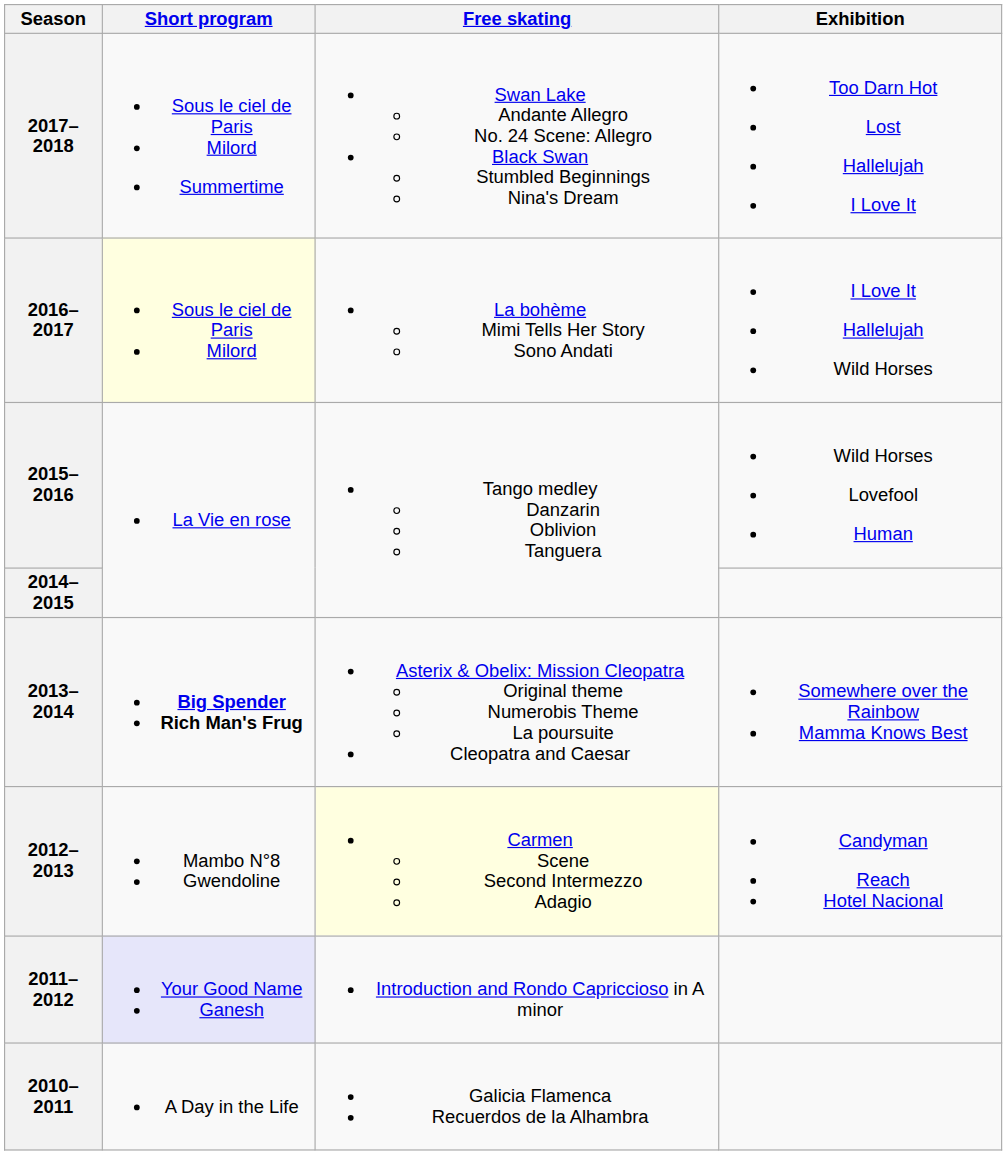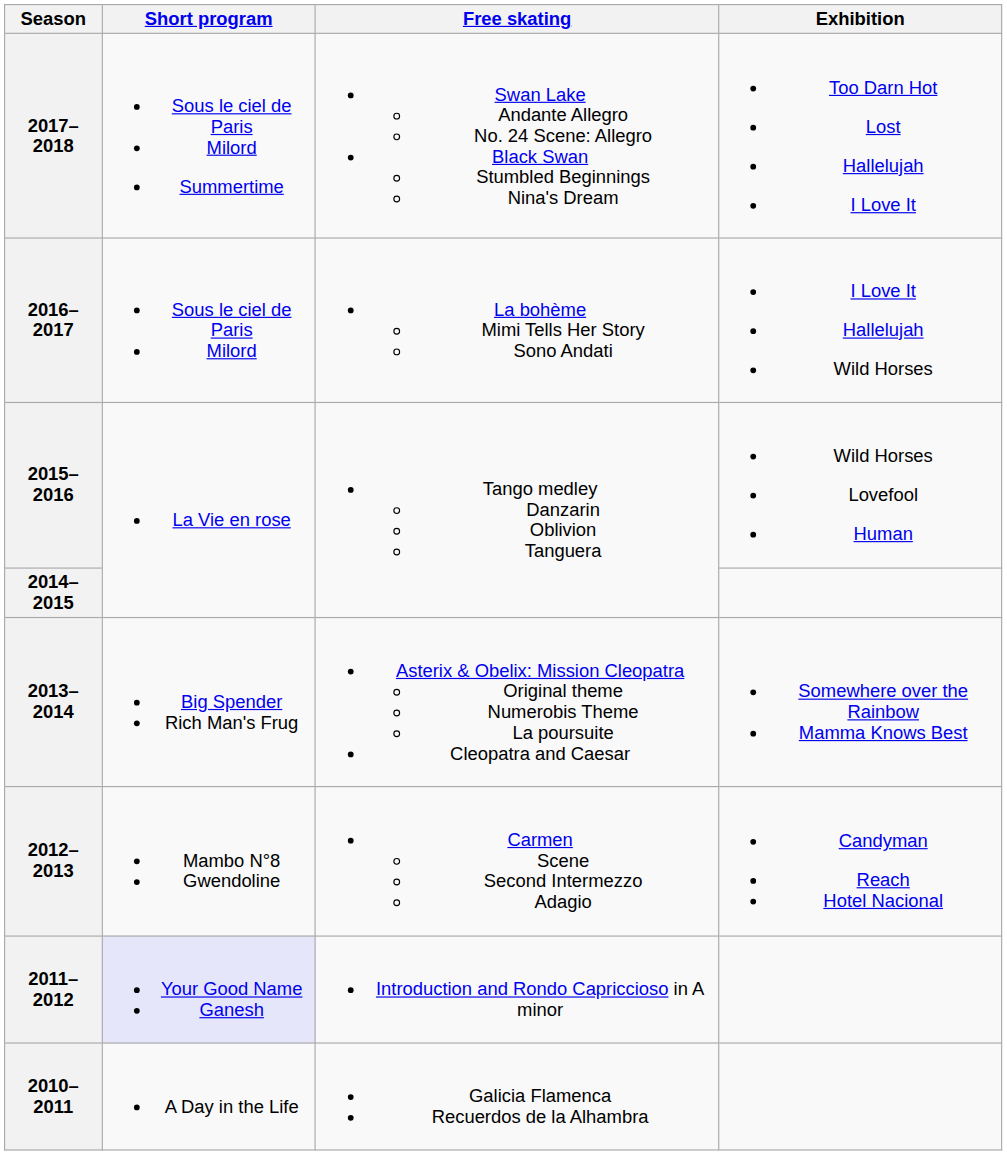(209, 331) lightyellow background -> (209, 331) no background
(209, 712) bold -> (209, 712) normal
(517, 872) lightyellow background -> (517, 872) no background
